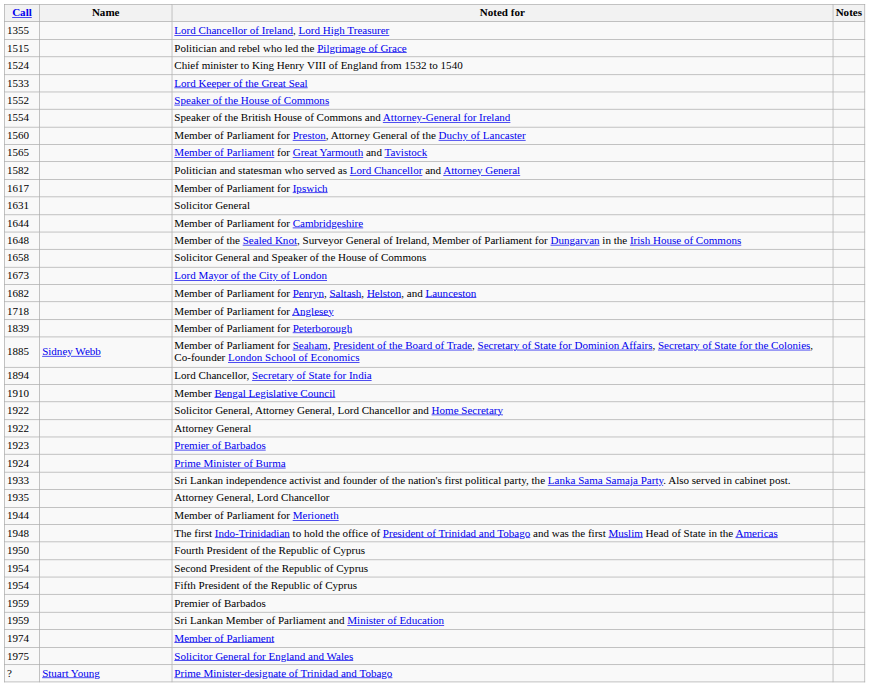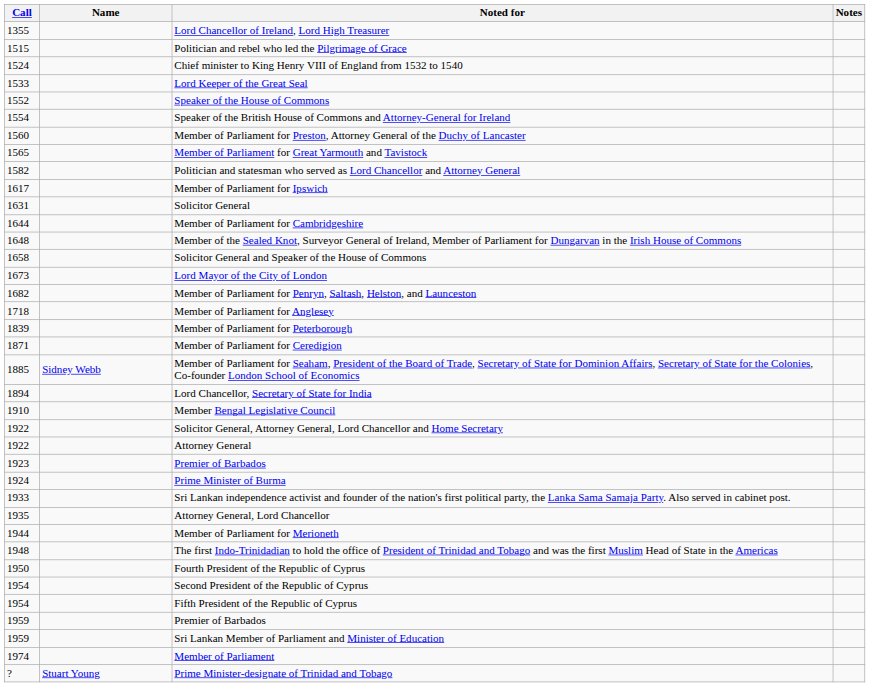+ row: (18, 345)
- row: (18, 655)
